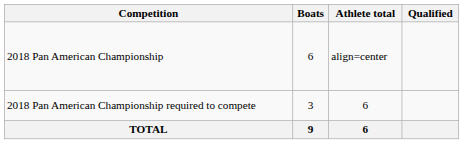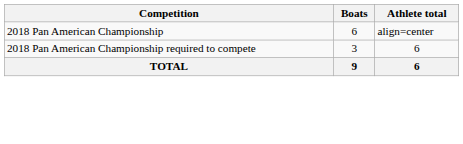- column: (430, 13)
